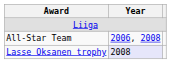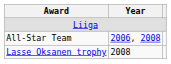(120, 52) lavender background -> (120, 52) no background
